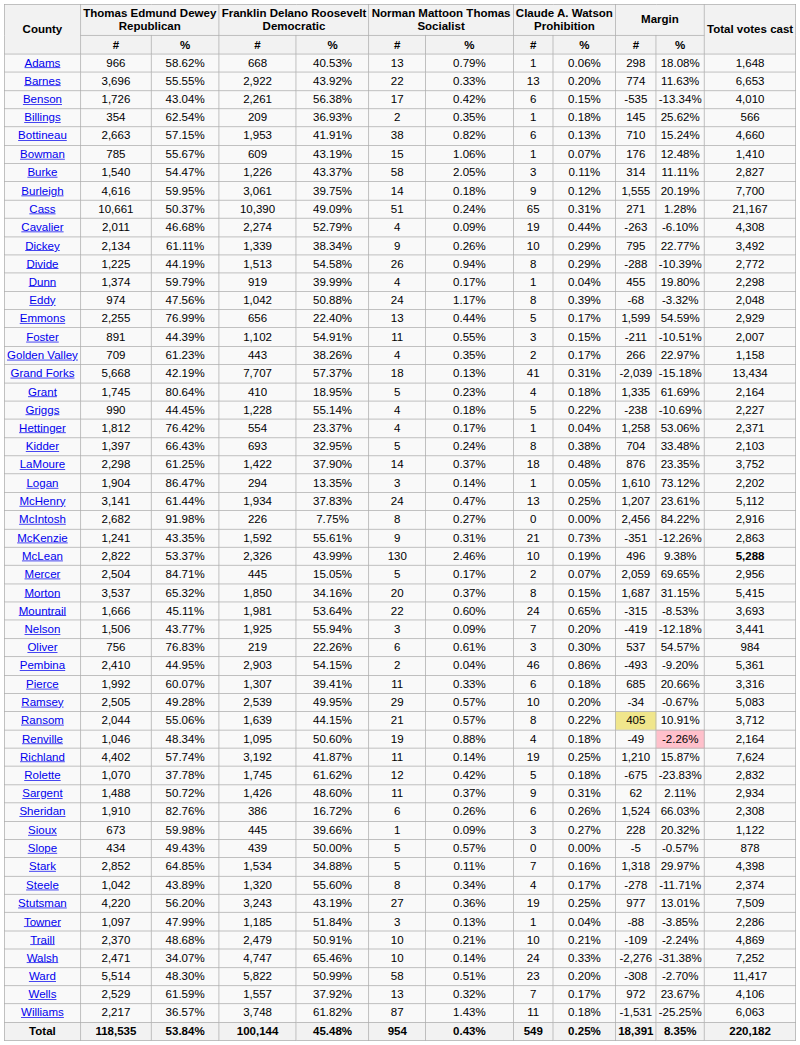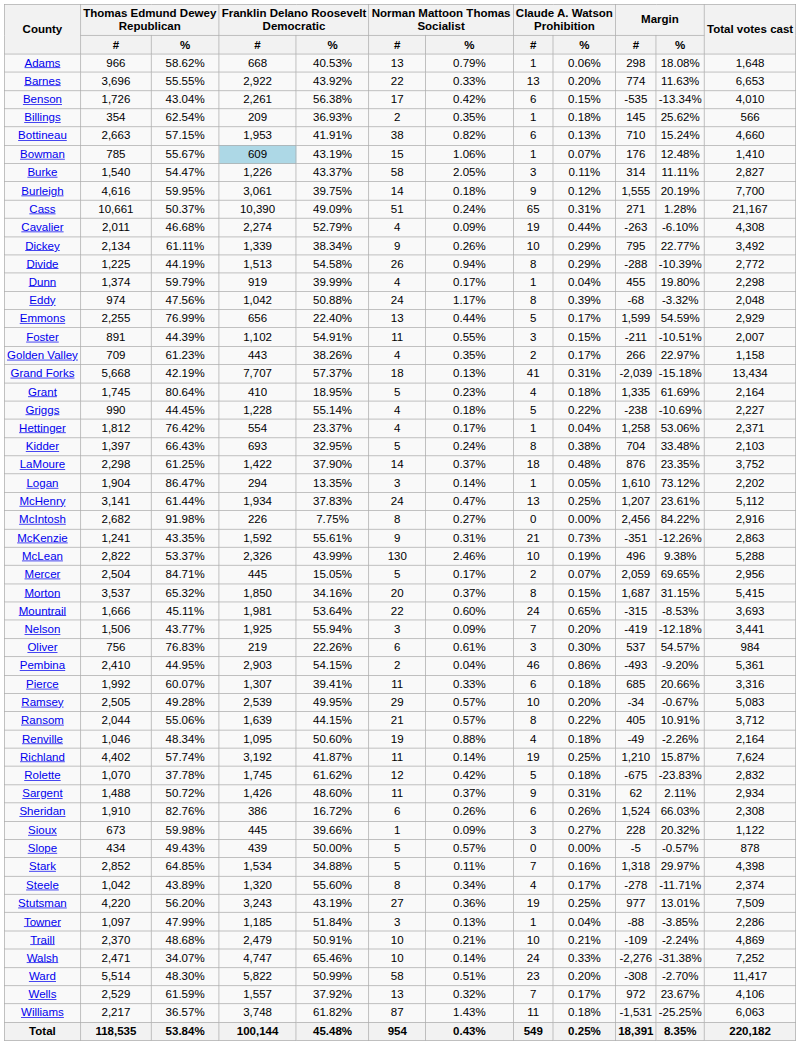(258, 154) no background -> (258, 154) lightblue background
(750, 556) bold -> (750, 556) normal
(636, 720) khaki background -> (636, 720) no background
(680, 739) pink background -> (680, 739) no background
